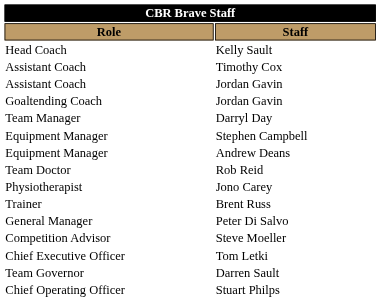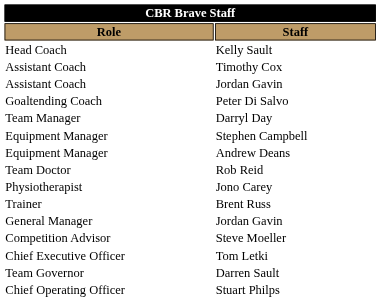(249, 101) Jordan Gavin -> (252, 101) Peter Di Salvo
(252, 221) Peter Di Salvo -> (249, 221) Jordan Gavin
